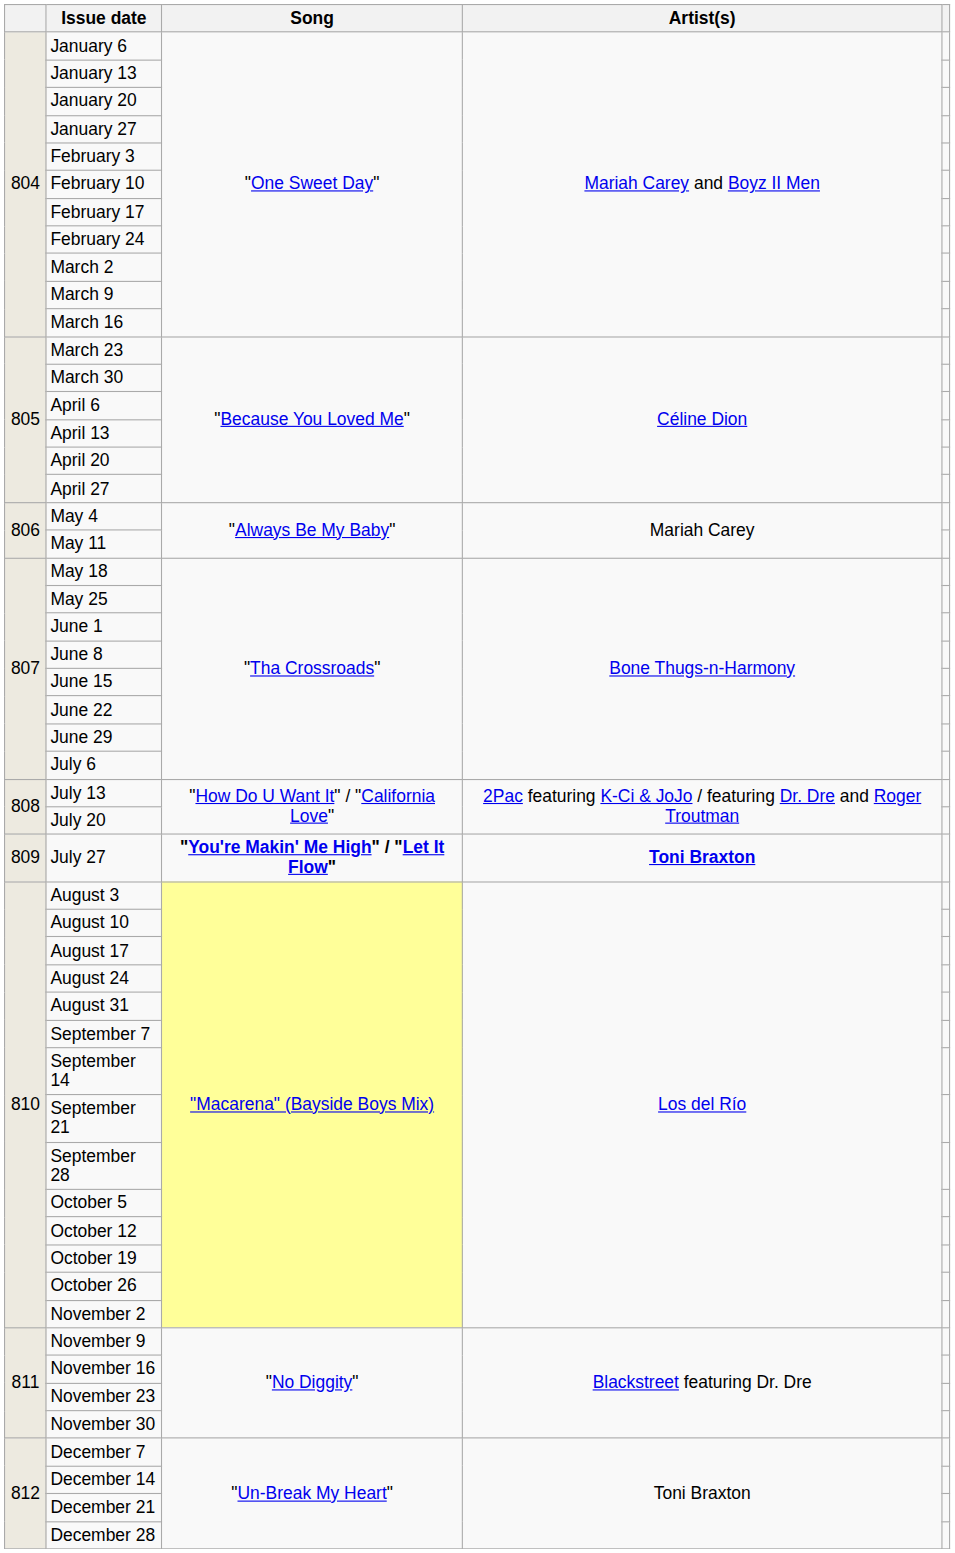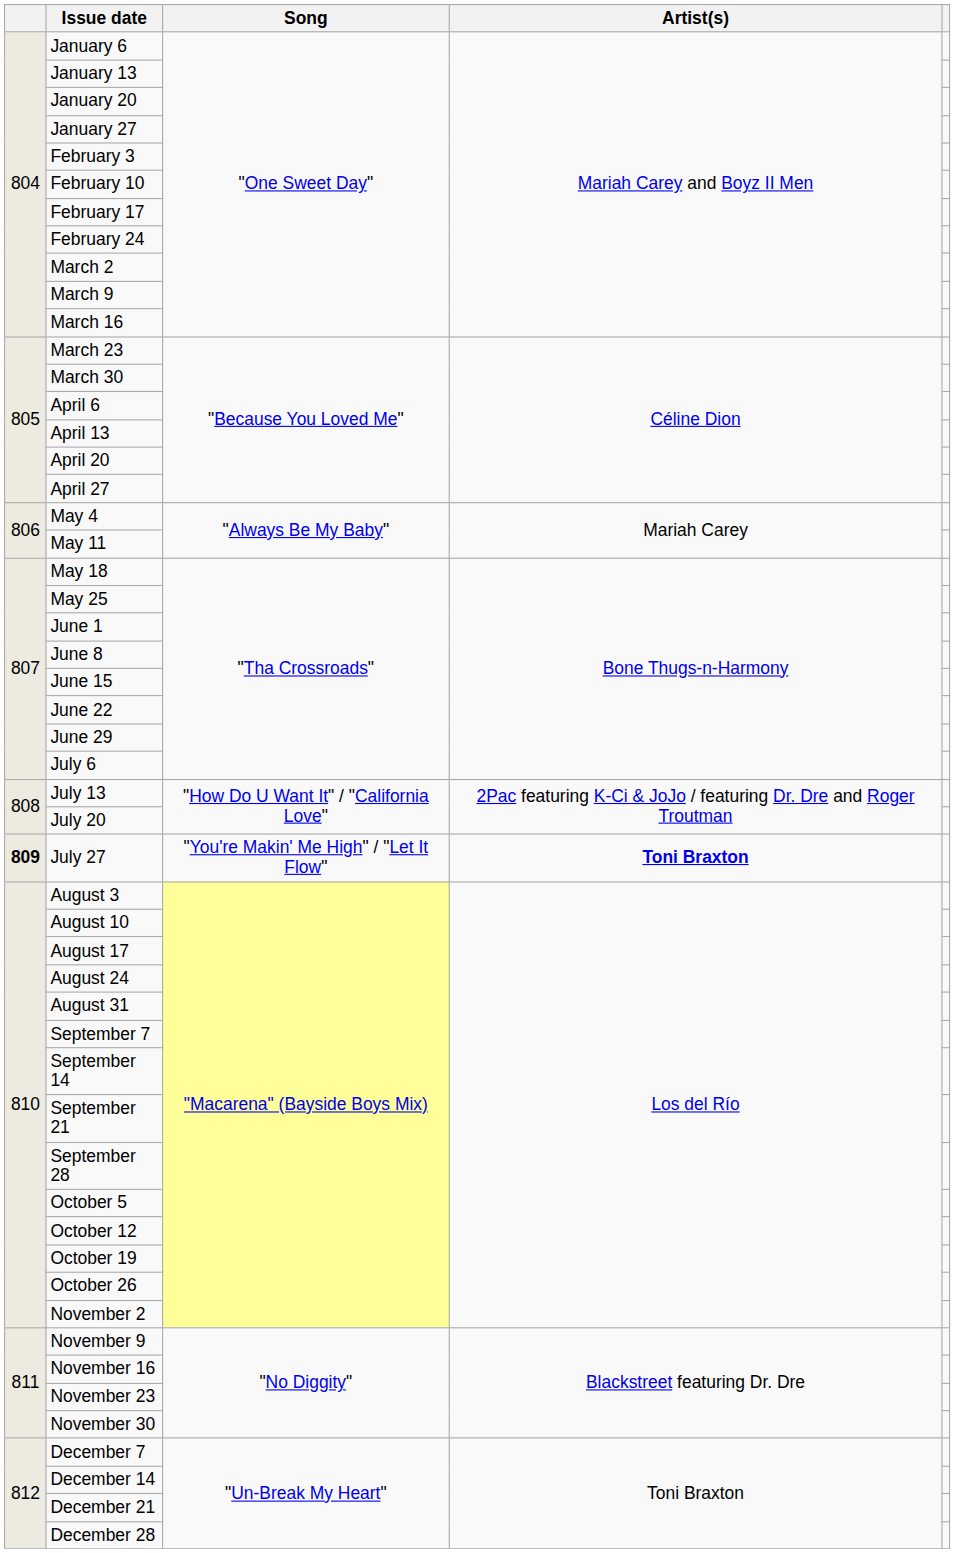(25, 857) normal -> (25, 857) bold
(312, 857) bold -> (306, 857) normal
